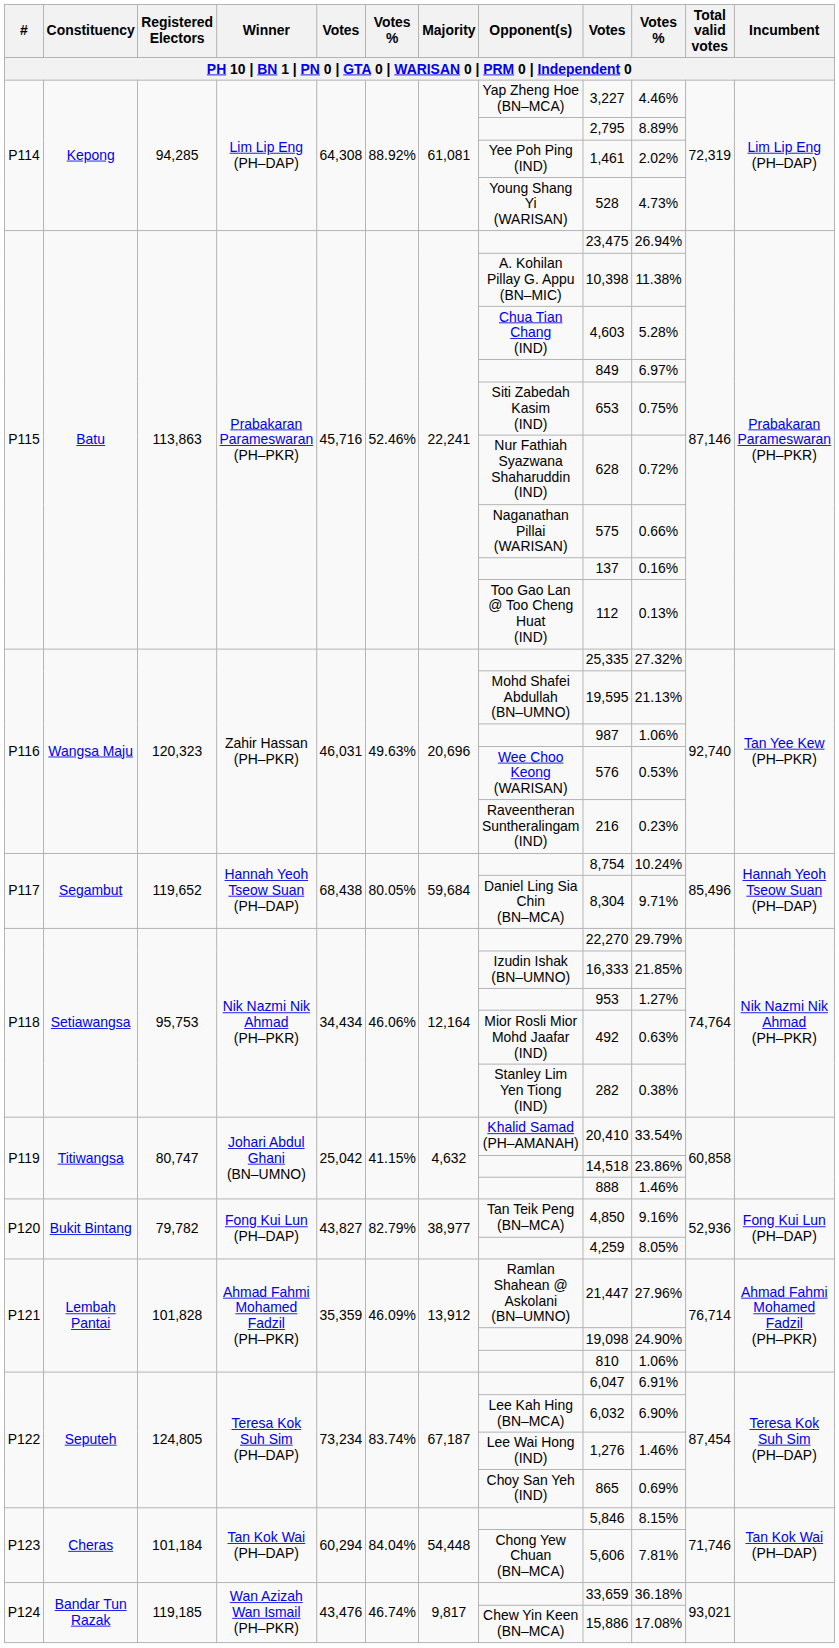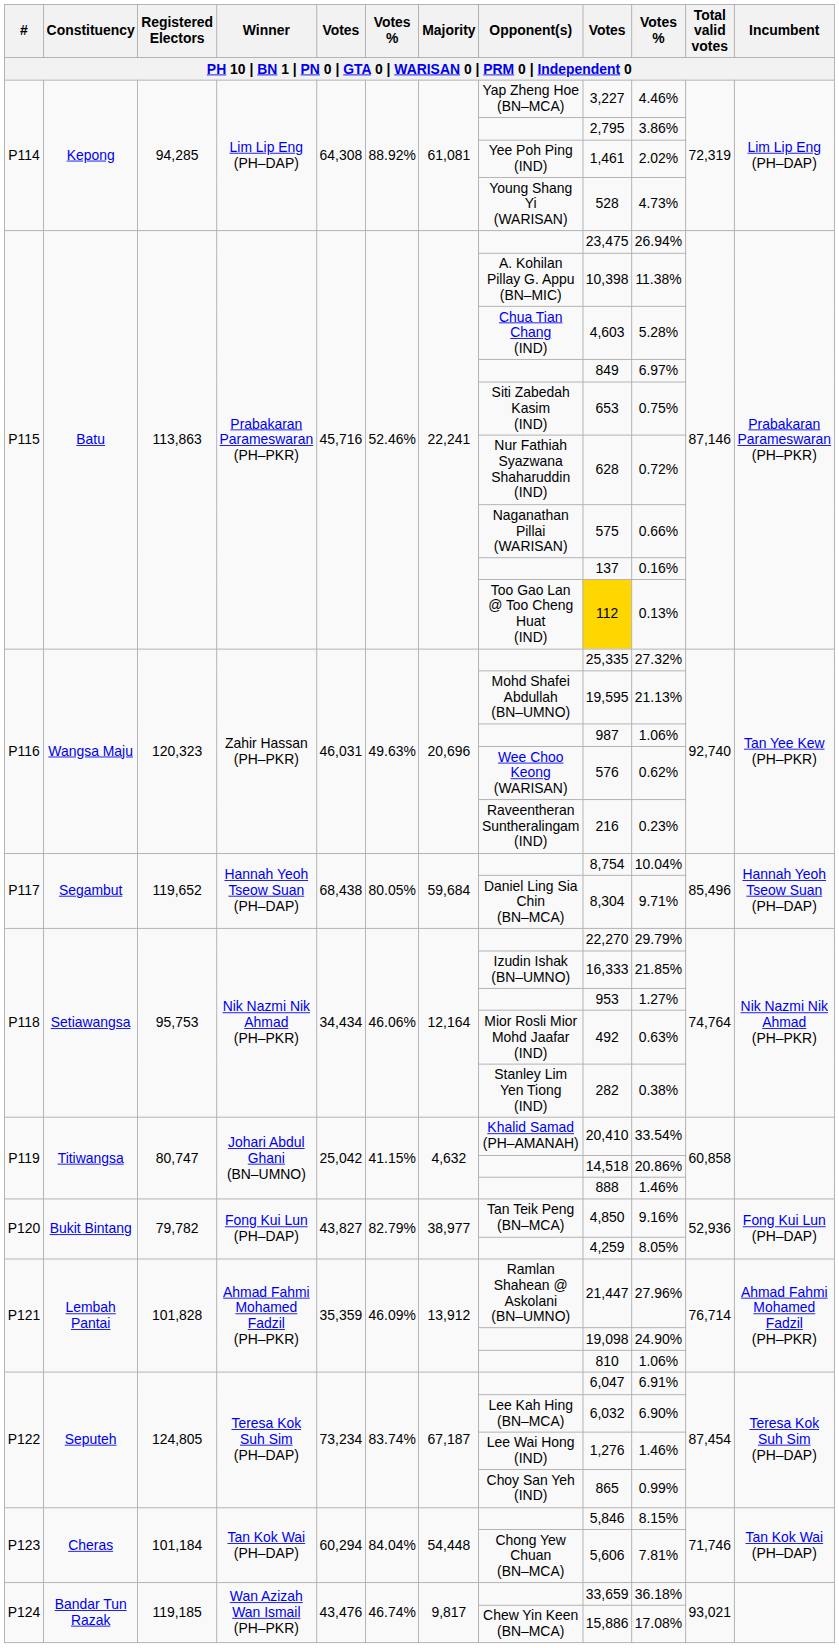(658, 128) 8.89% -> (658, 128) 3.86%
(607, 614) no background -> (607, 614) gold background
(658, 773) 0.53% -> (658, 773) 0.62%
(658, 864) 10.24% -> (658, 864) 10.04%
(658, 1166) 23.86% -> (658, 1166) 20.86%
(658, 1488) 0.69% -> (658, 1488) 0.99%
